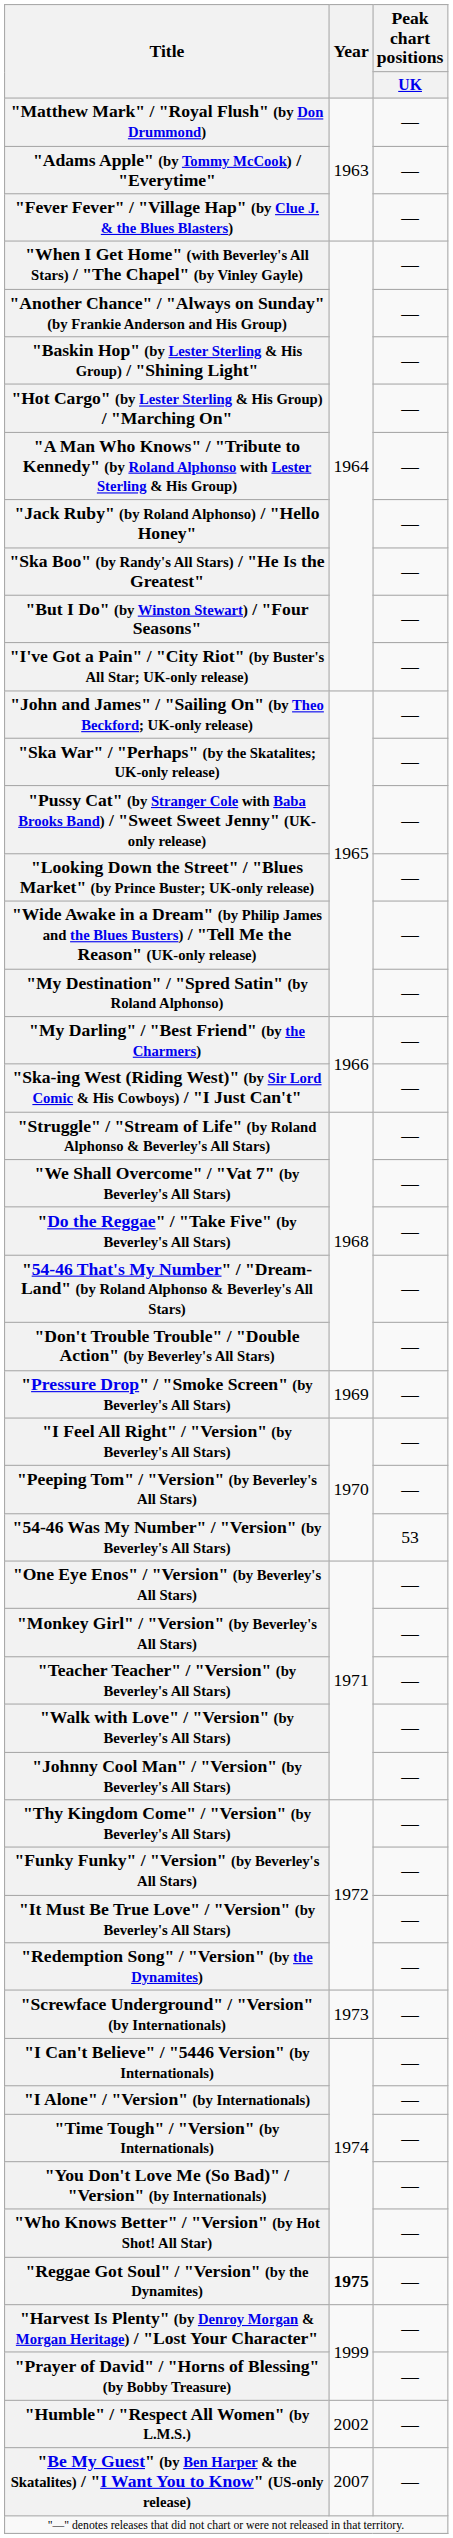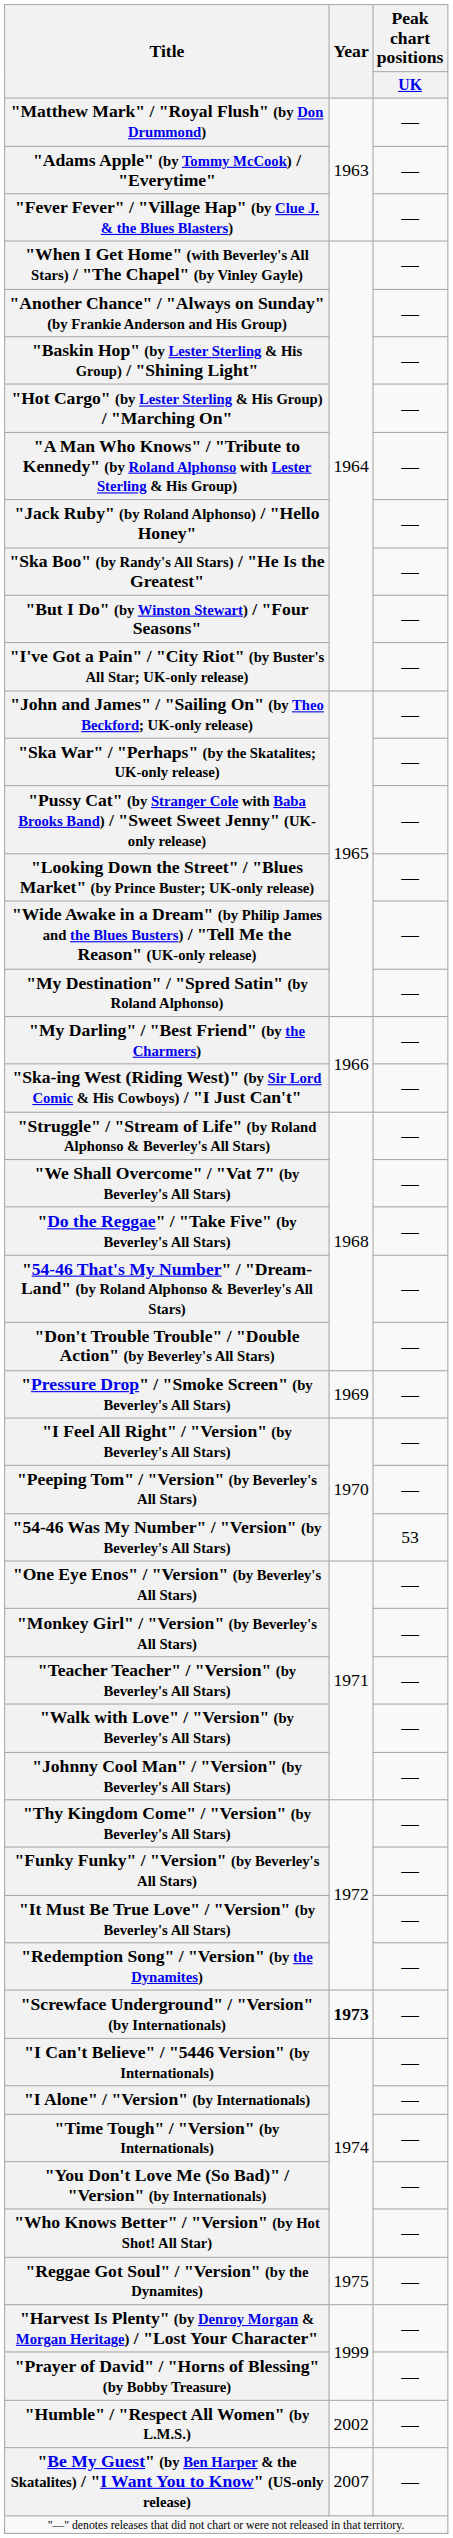(351, 2014) normal -> (351, 2014) bold
(351, 2280) bold -> (351, 2280) normal
